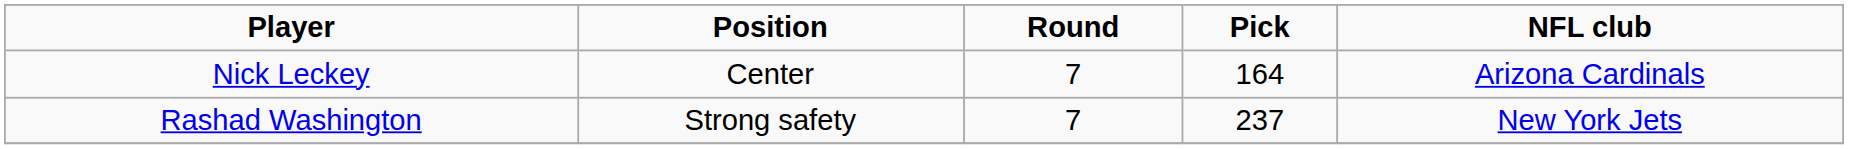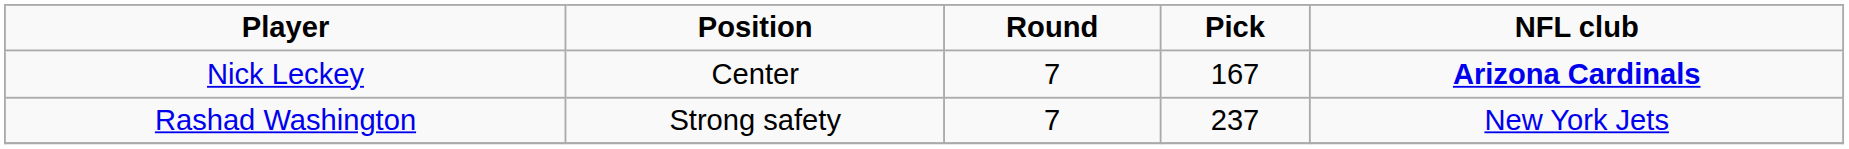(1260, 73) 164 -> (1235, 73) 167
(1590, 73) normal -> (1577, 73) bold
